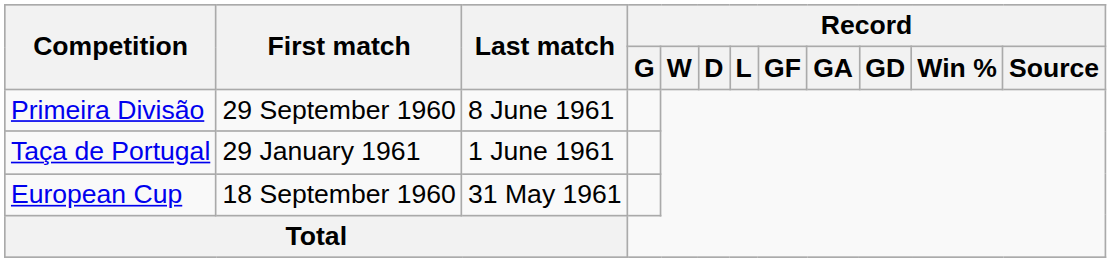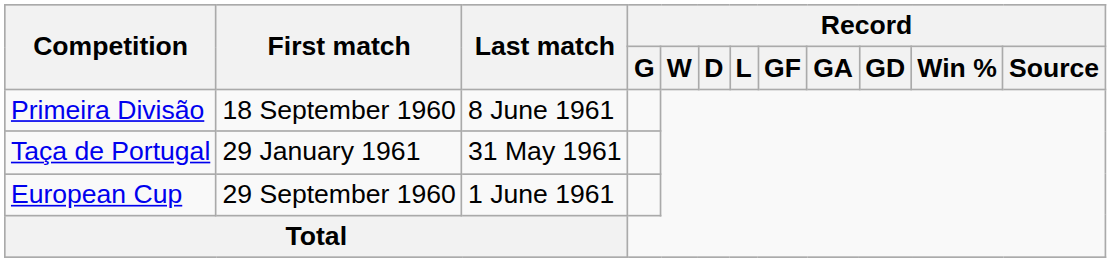(339, 109) 29 September 1960 -> (339, 109) 18 September 1960
(541, 151) 1 June 1961 -> (545, 151) 31 May 1961
(339, 194) 18 September 1960 -> (339, 194) 29 September 1960
(545, 194) 31 May 1961 -> (541, 194) 1 June 1961
